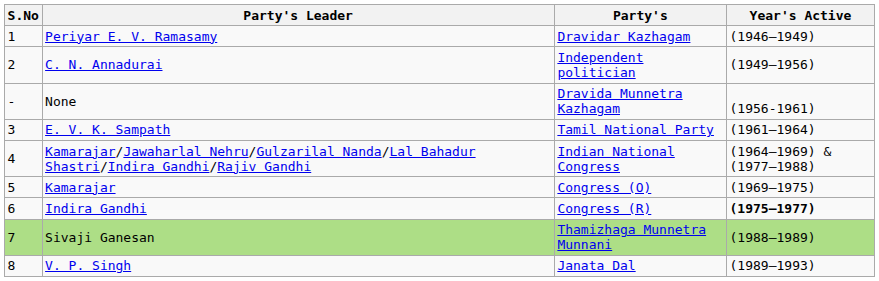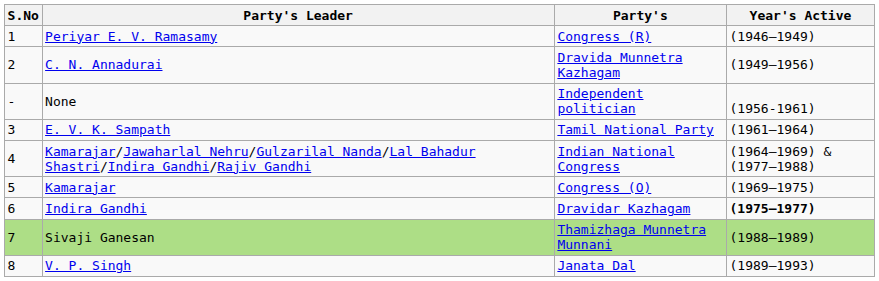(624, 36) Dravidar Kazhagam -> (604, 36) Congress (R)
(600, 65) Independent politician -> (620, 65) Dravida Munnetra Kazhagam
(620, 101) Dravida Munnetra Kazhagam -> (600, 101) Independent politician
(604, 208) Congress (R) -> (624, 208) Dravidar Kazhagam
